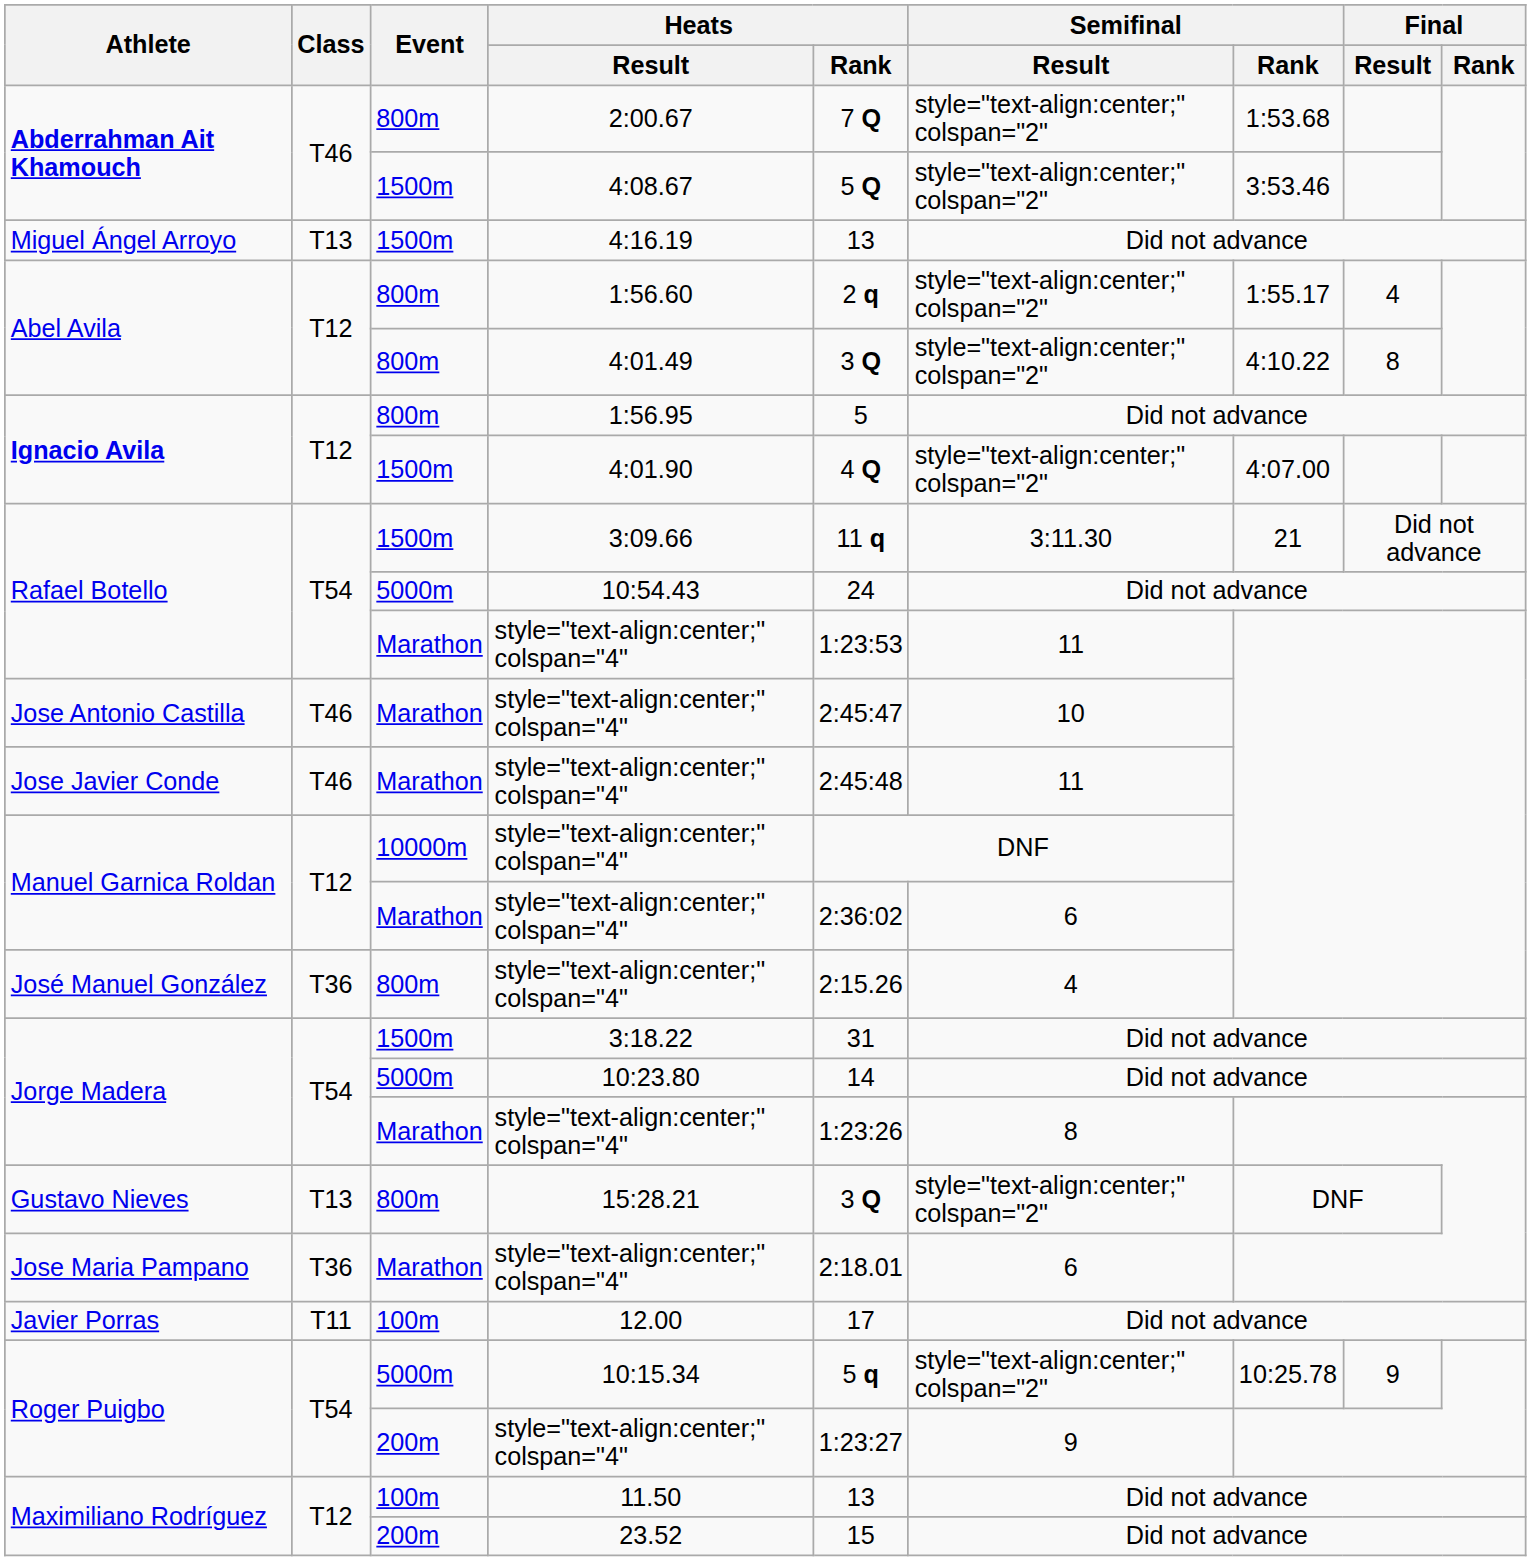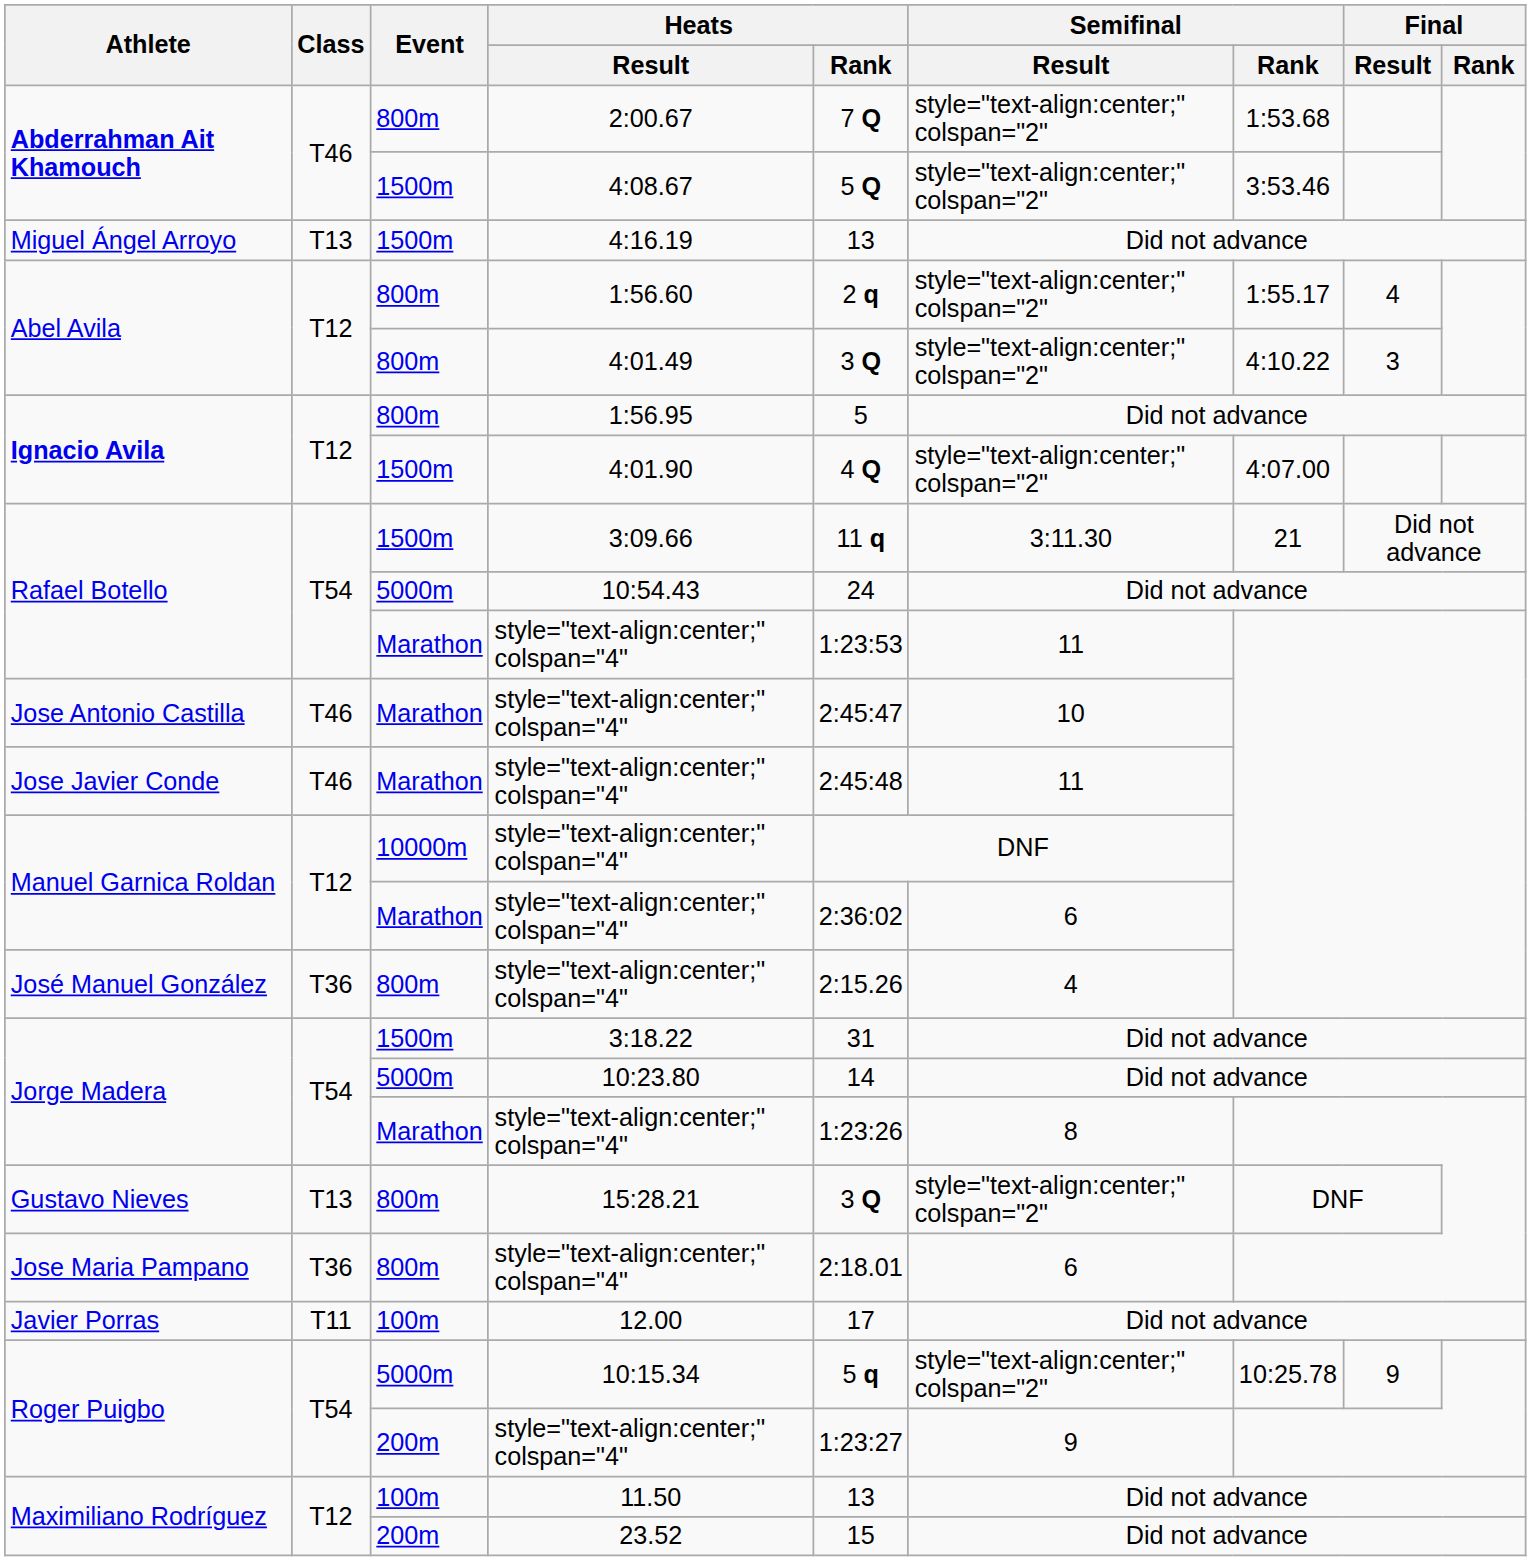(1393, 362) 8 -> (1393, 362) 3
(430, 1267) Marathon -> (408, 1267) 800m
